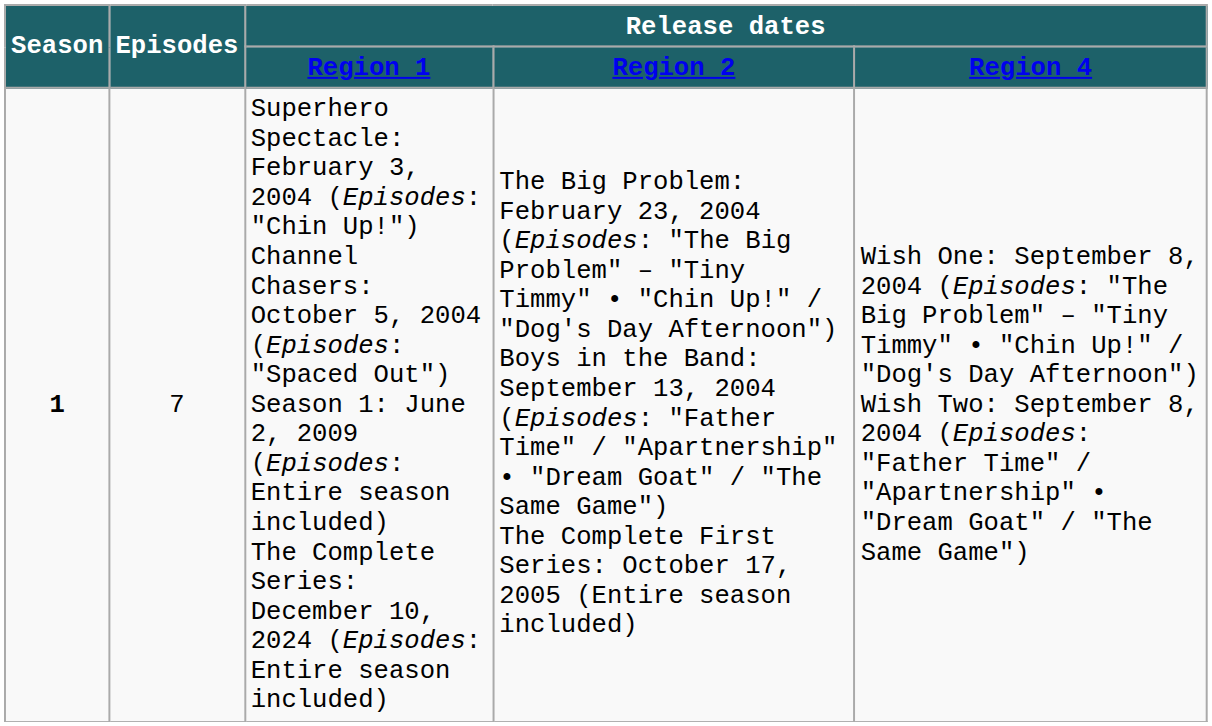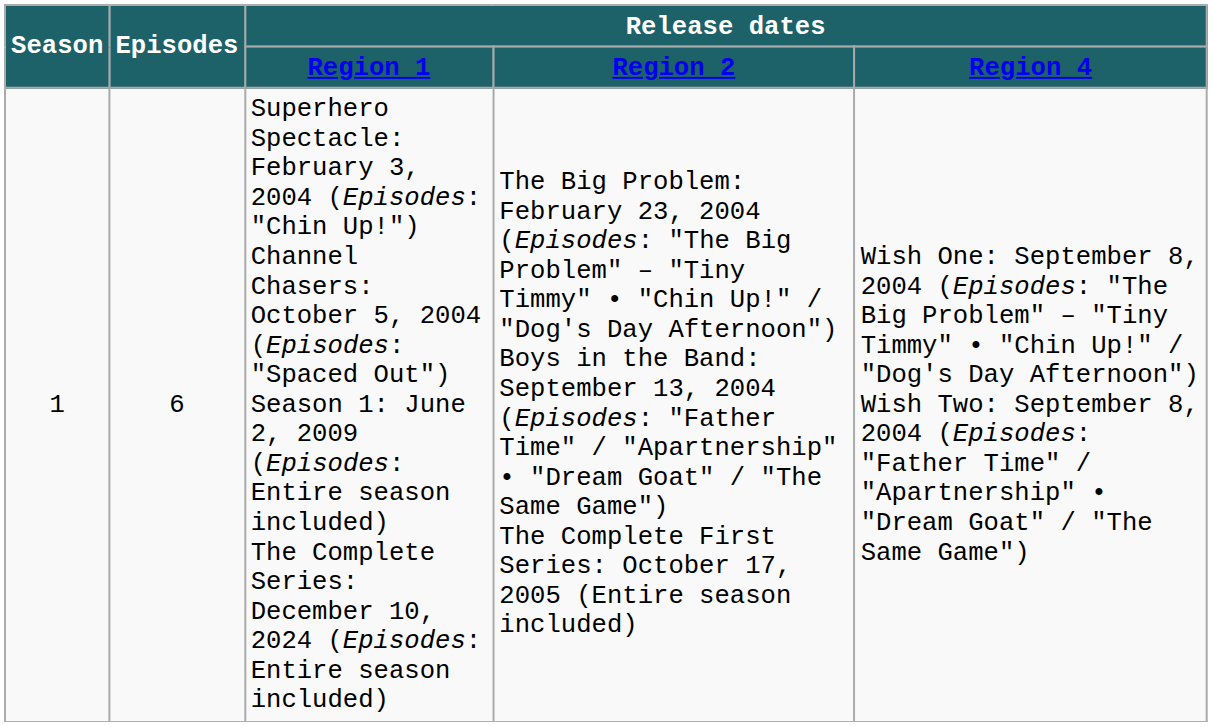(57, 405) bold -> (57, 405) normal
(177, 405) 7 -> (177, 405) 6
